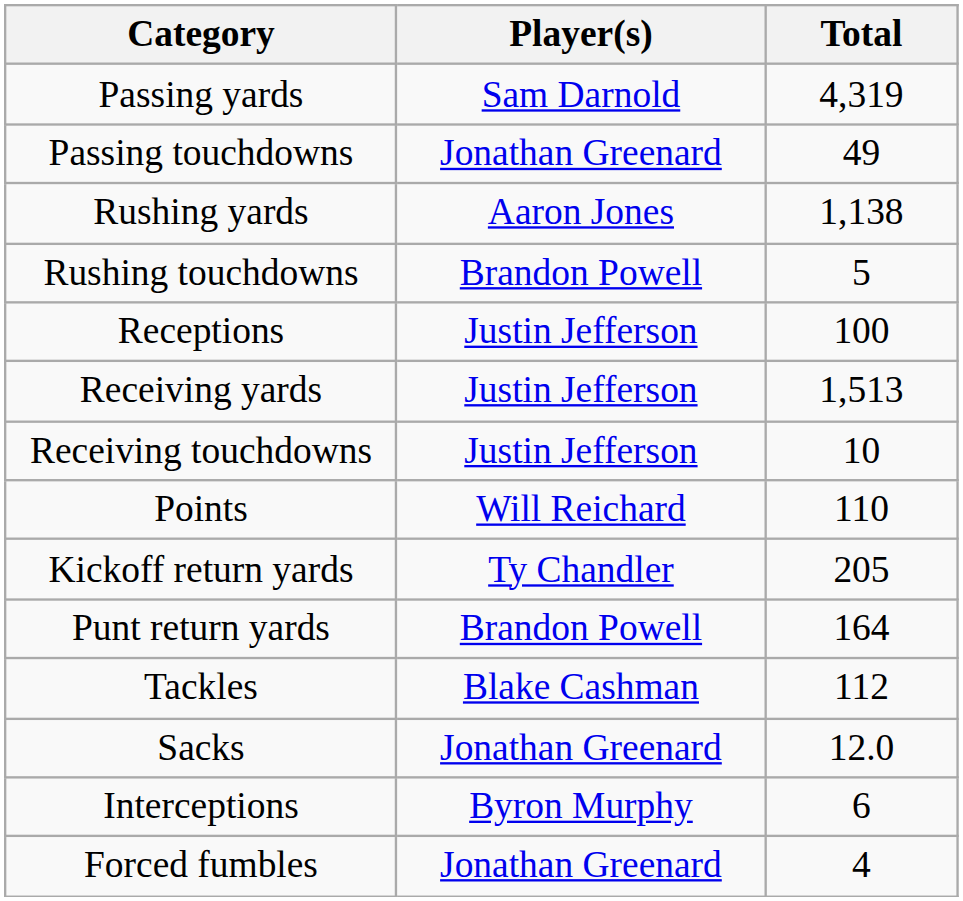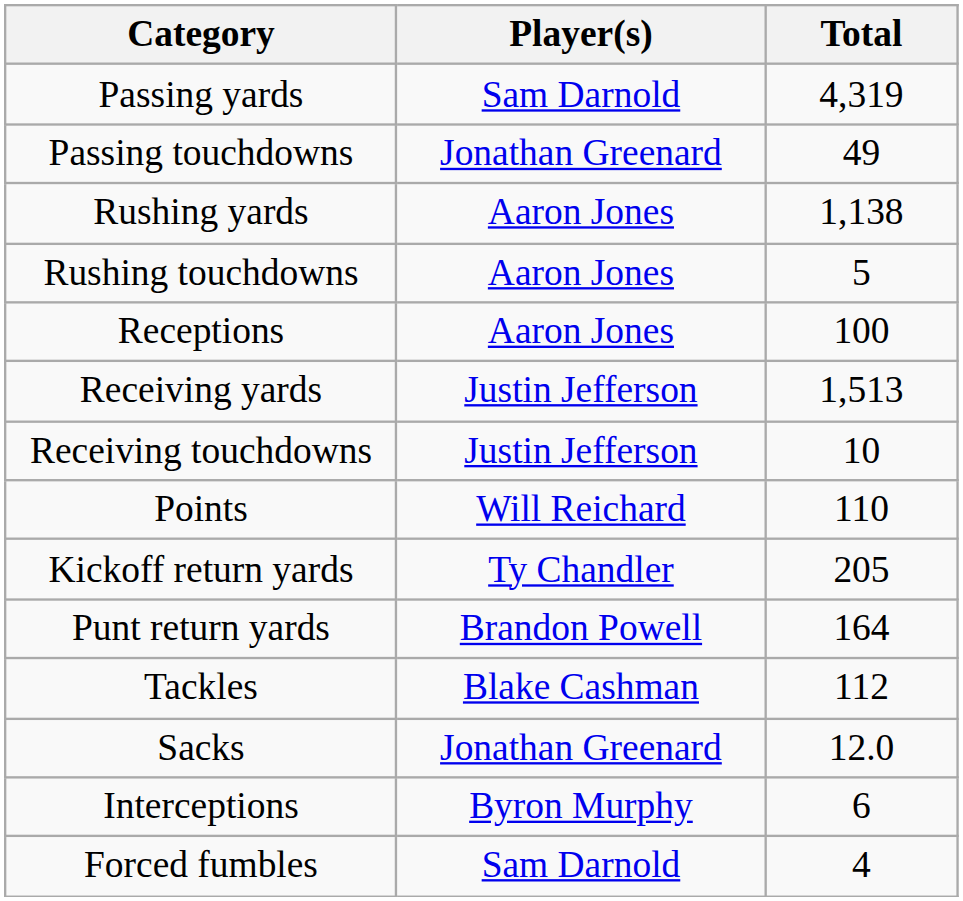(581, 271) Brandon Powell -> (581, 271) Aaron Jones
(581, 331) Justin Jefferson -> (581, 331) Aaron Jones
(581, 865) Jonathan Greenard -> (581, 865) Sam Darnold
